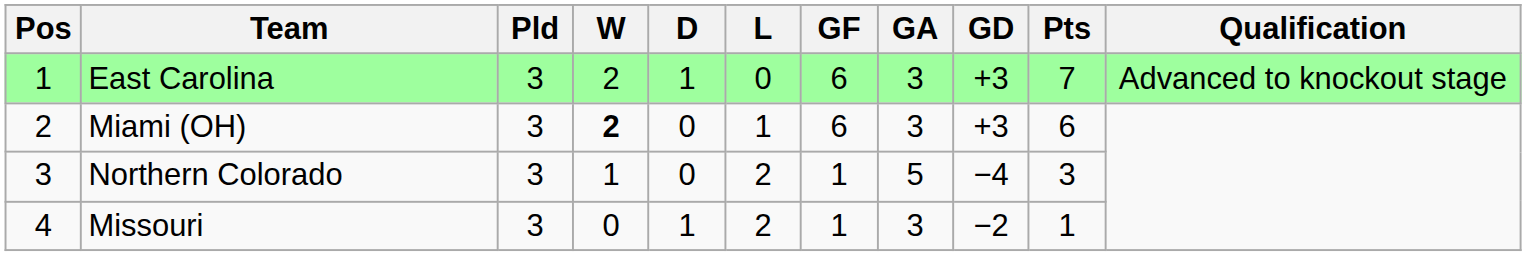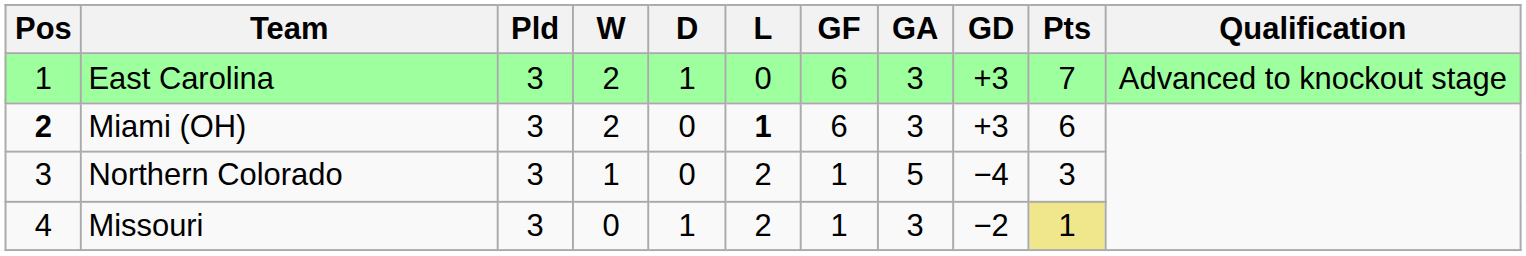(43, 126) normal -> (43, 126) bold
(611, 126) bold -> (611, 126) normal
(763, 126) normal -> (763, 126) bold
(1067, 224) no background -> (1067, 224) khaki background
